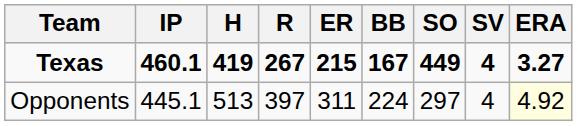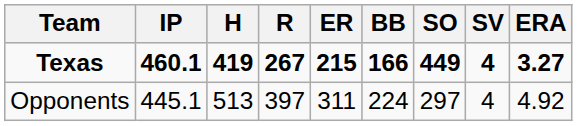(388, 62) 167 -> (388, 62) 166
(541, 100) lightyellow background -> (541, 100) no background
